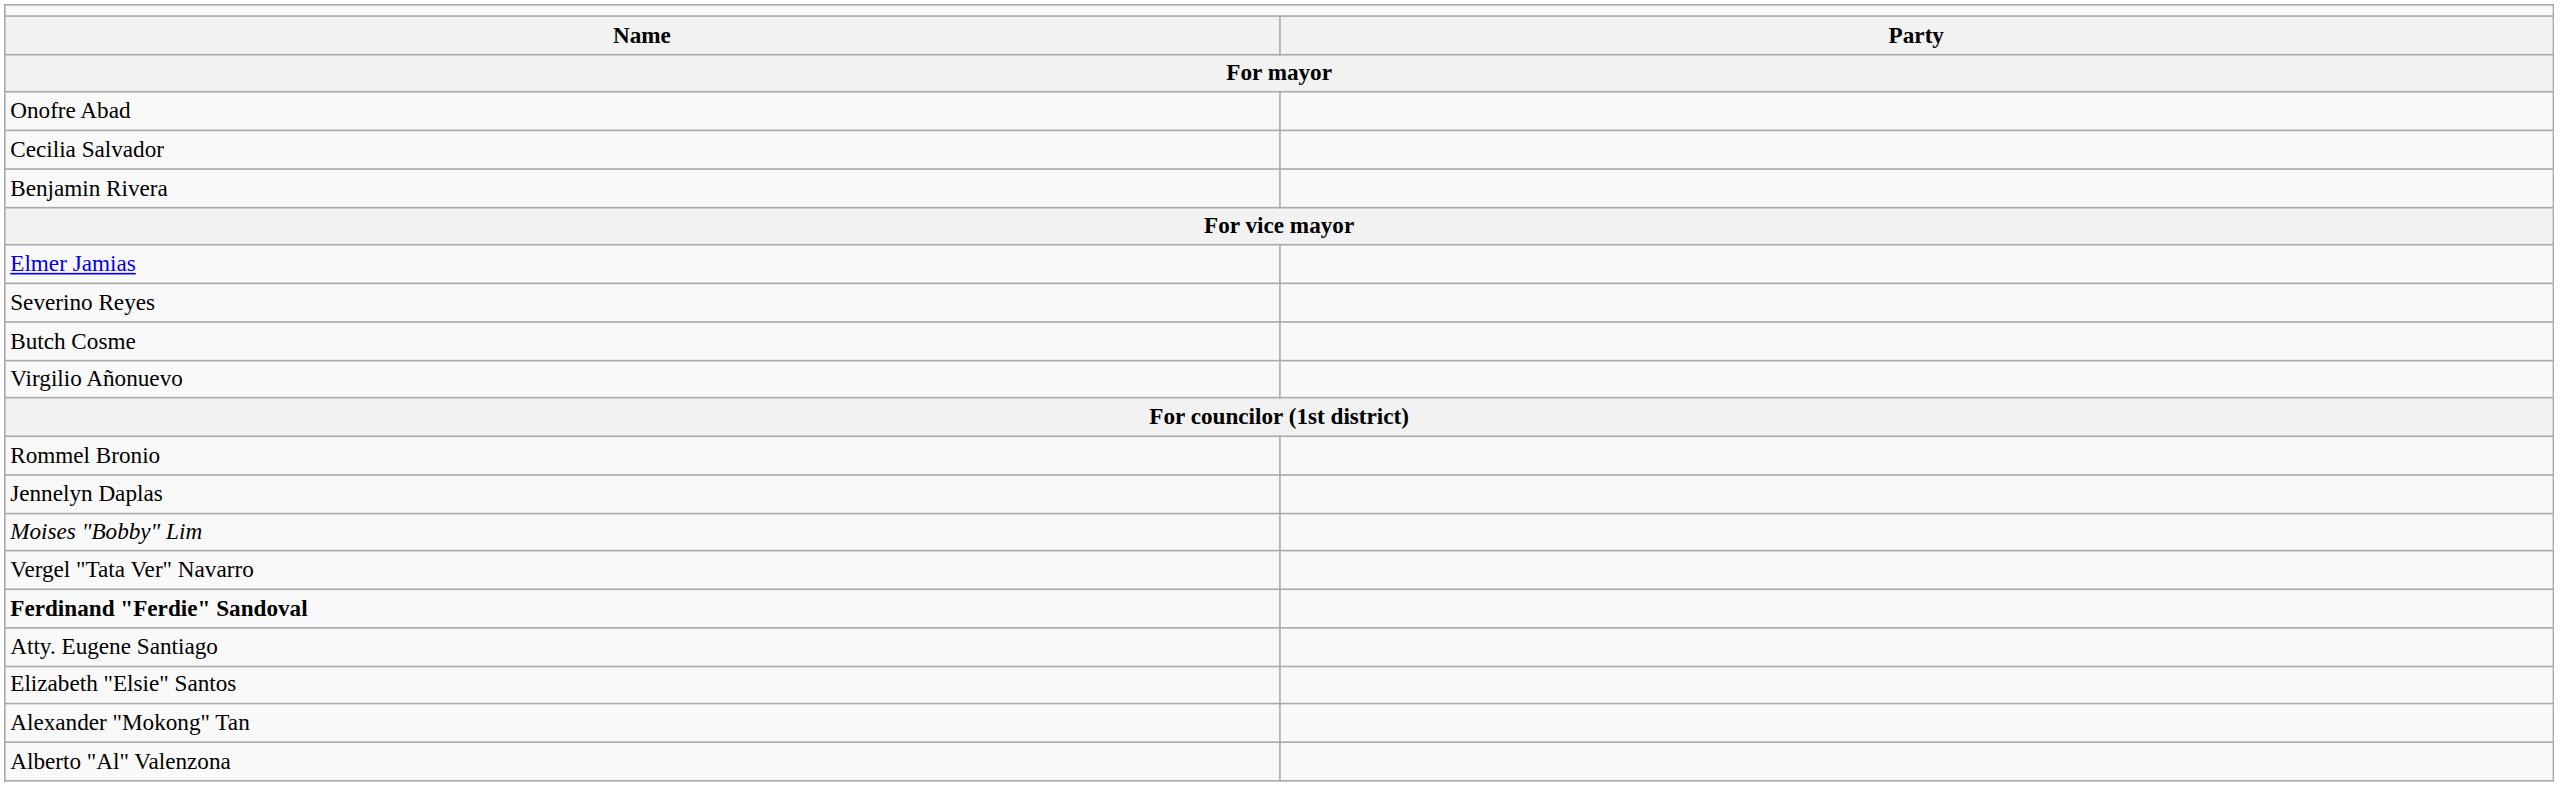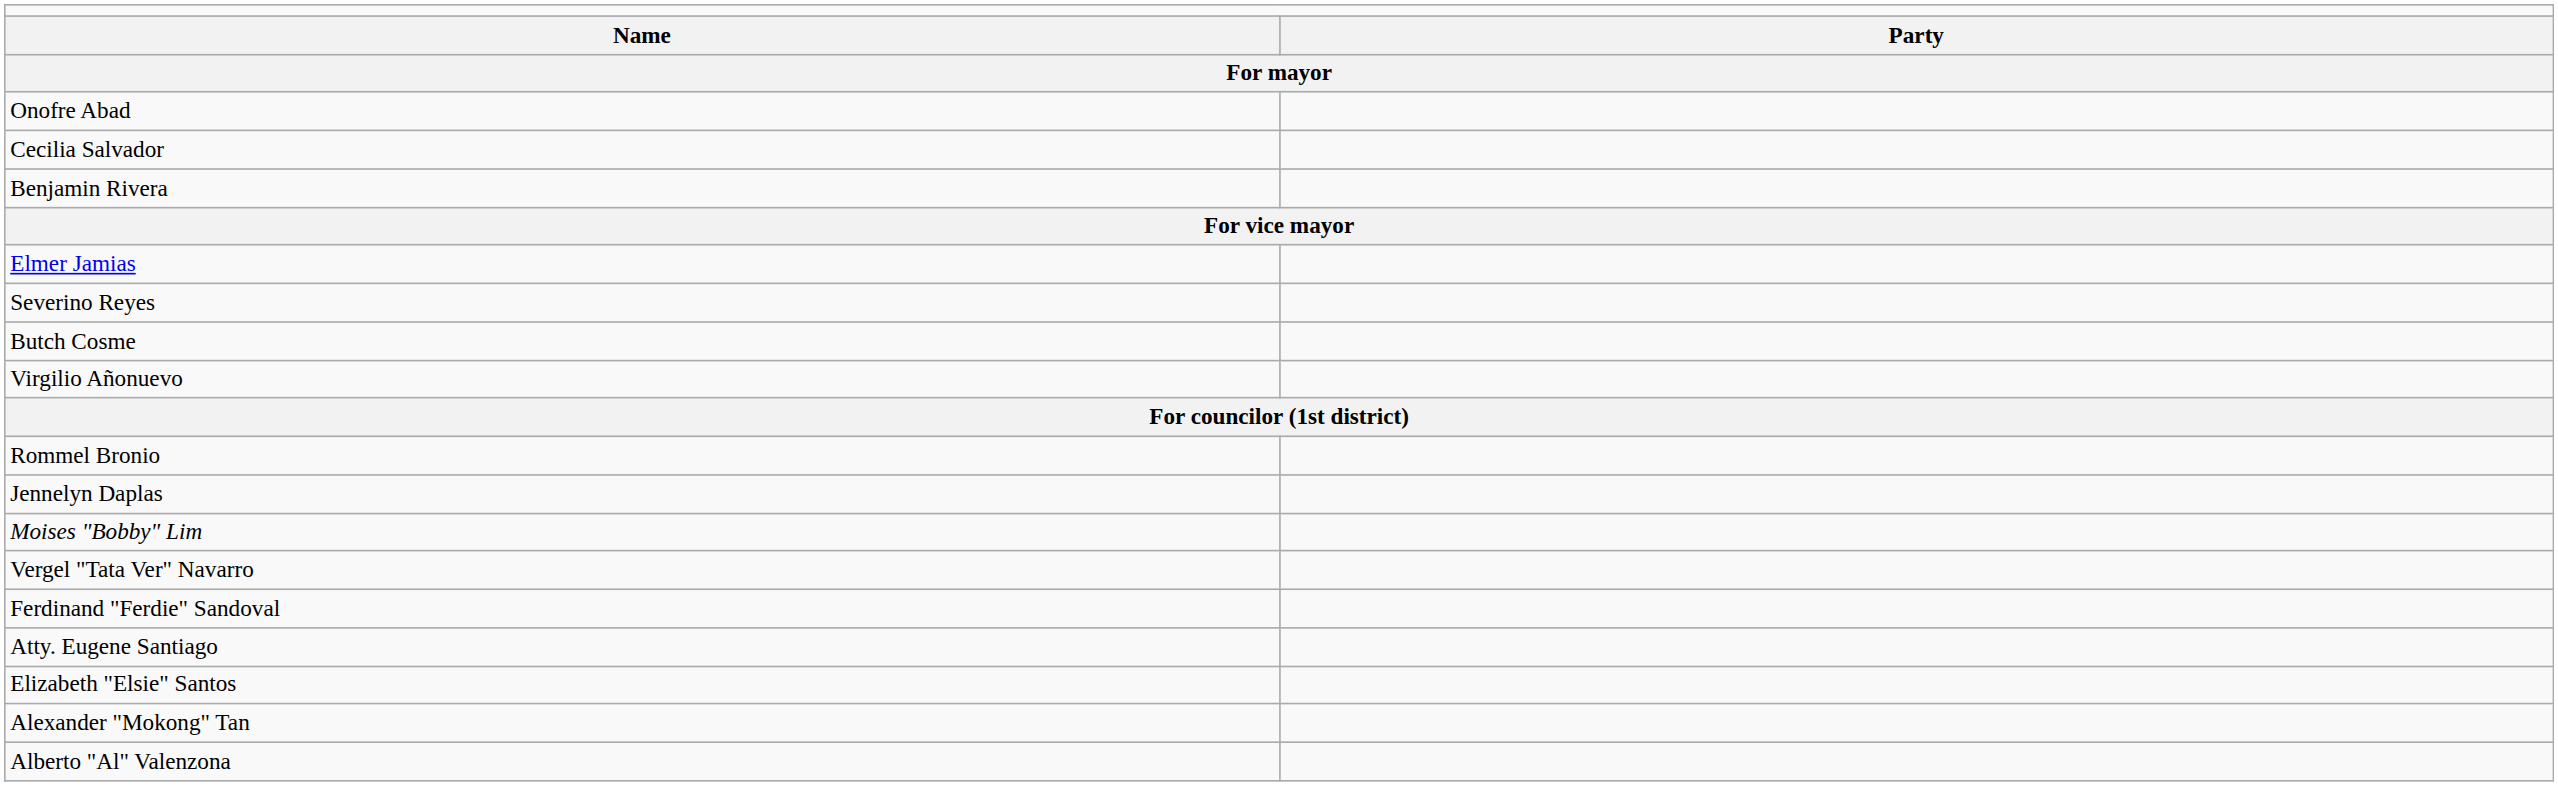(159, 608) bold -> (145, 608) normal
